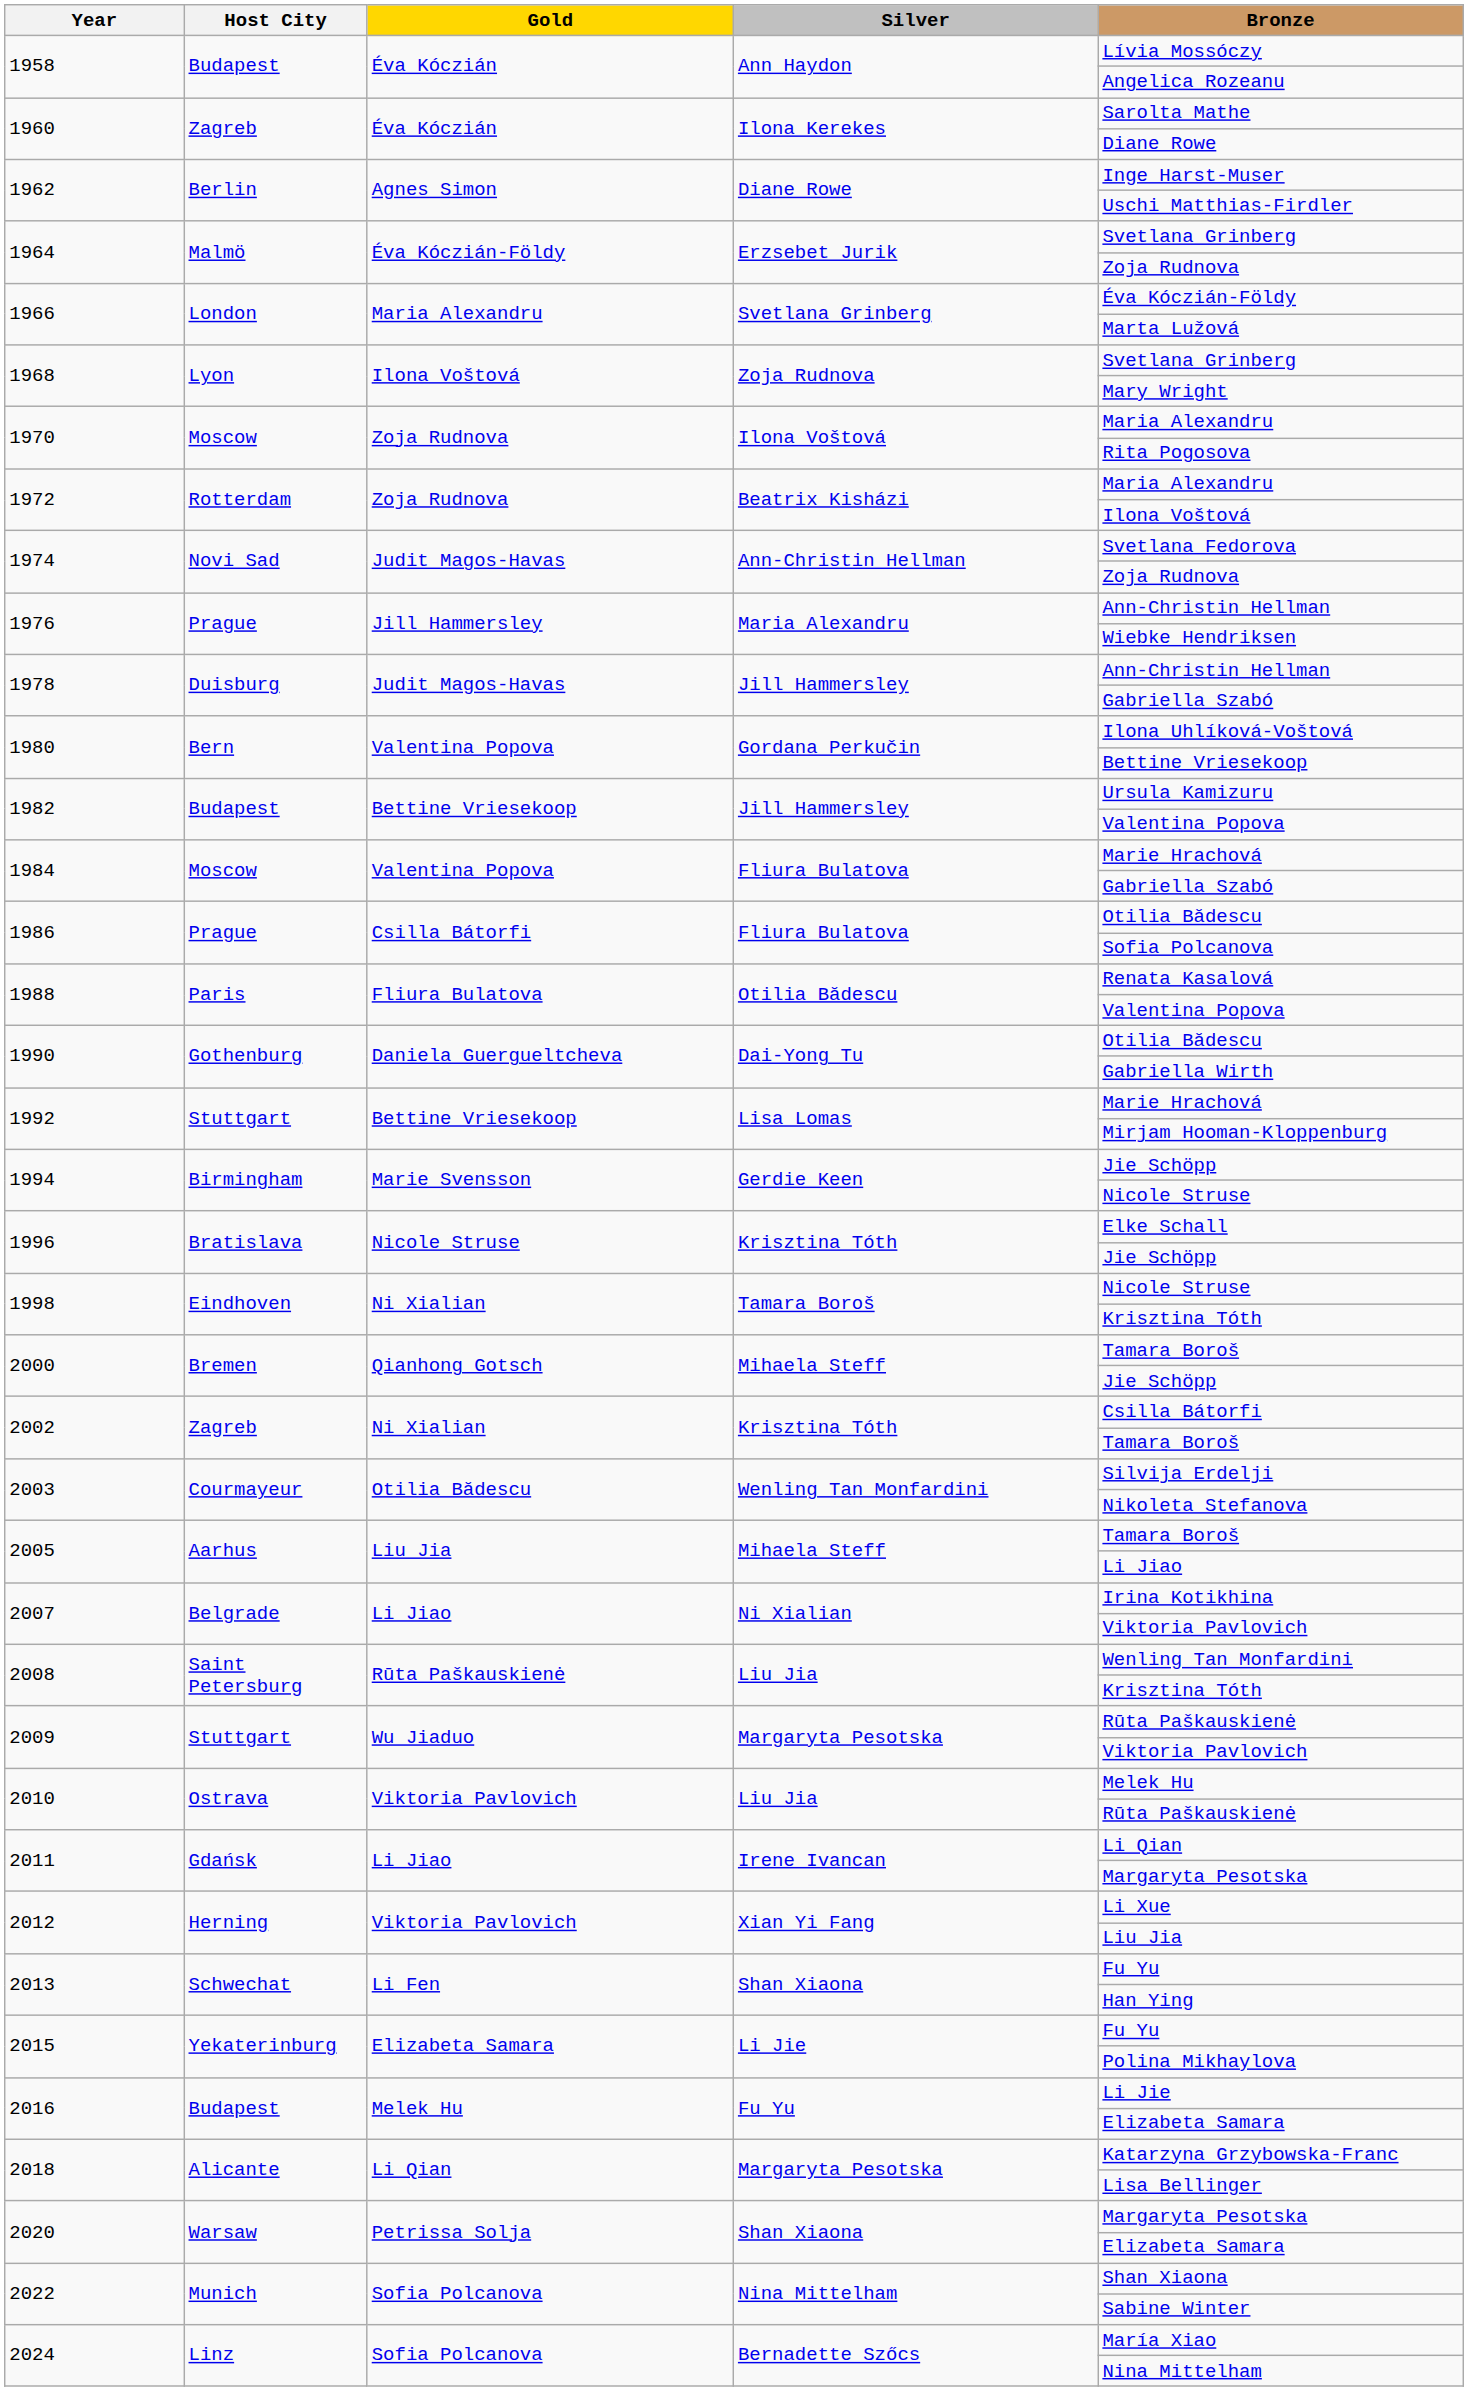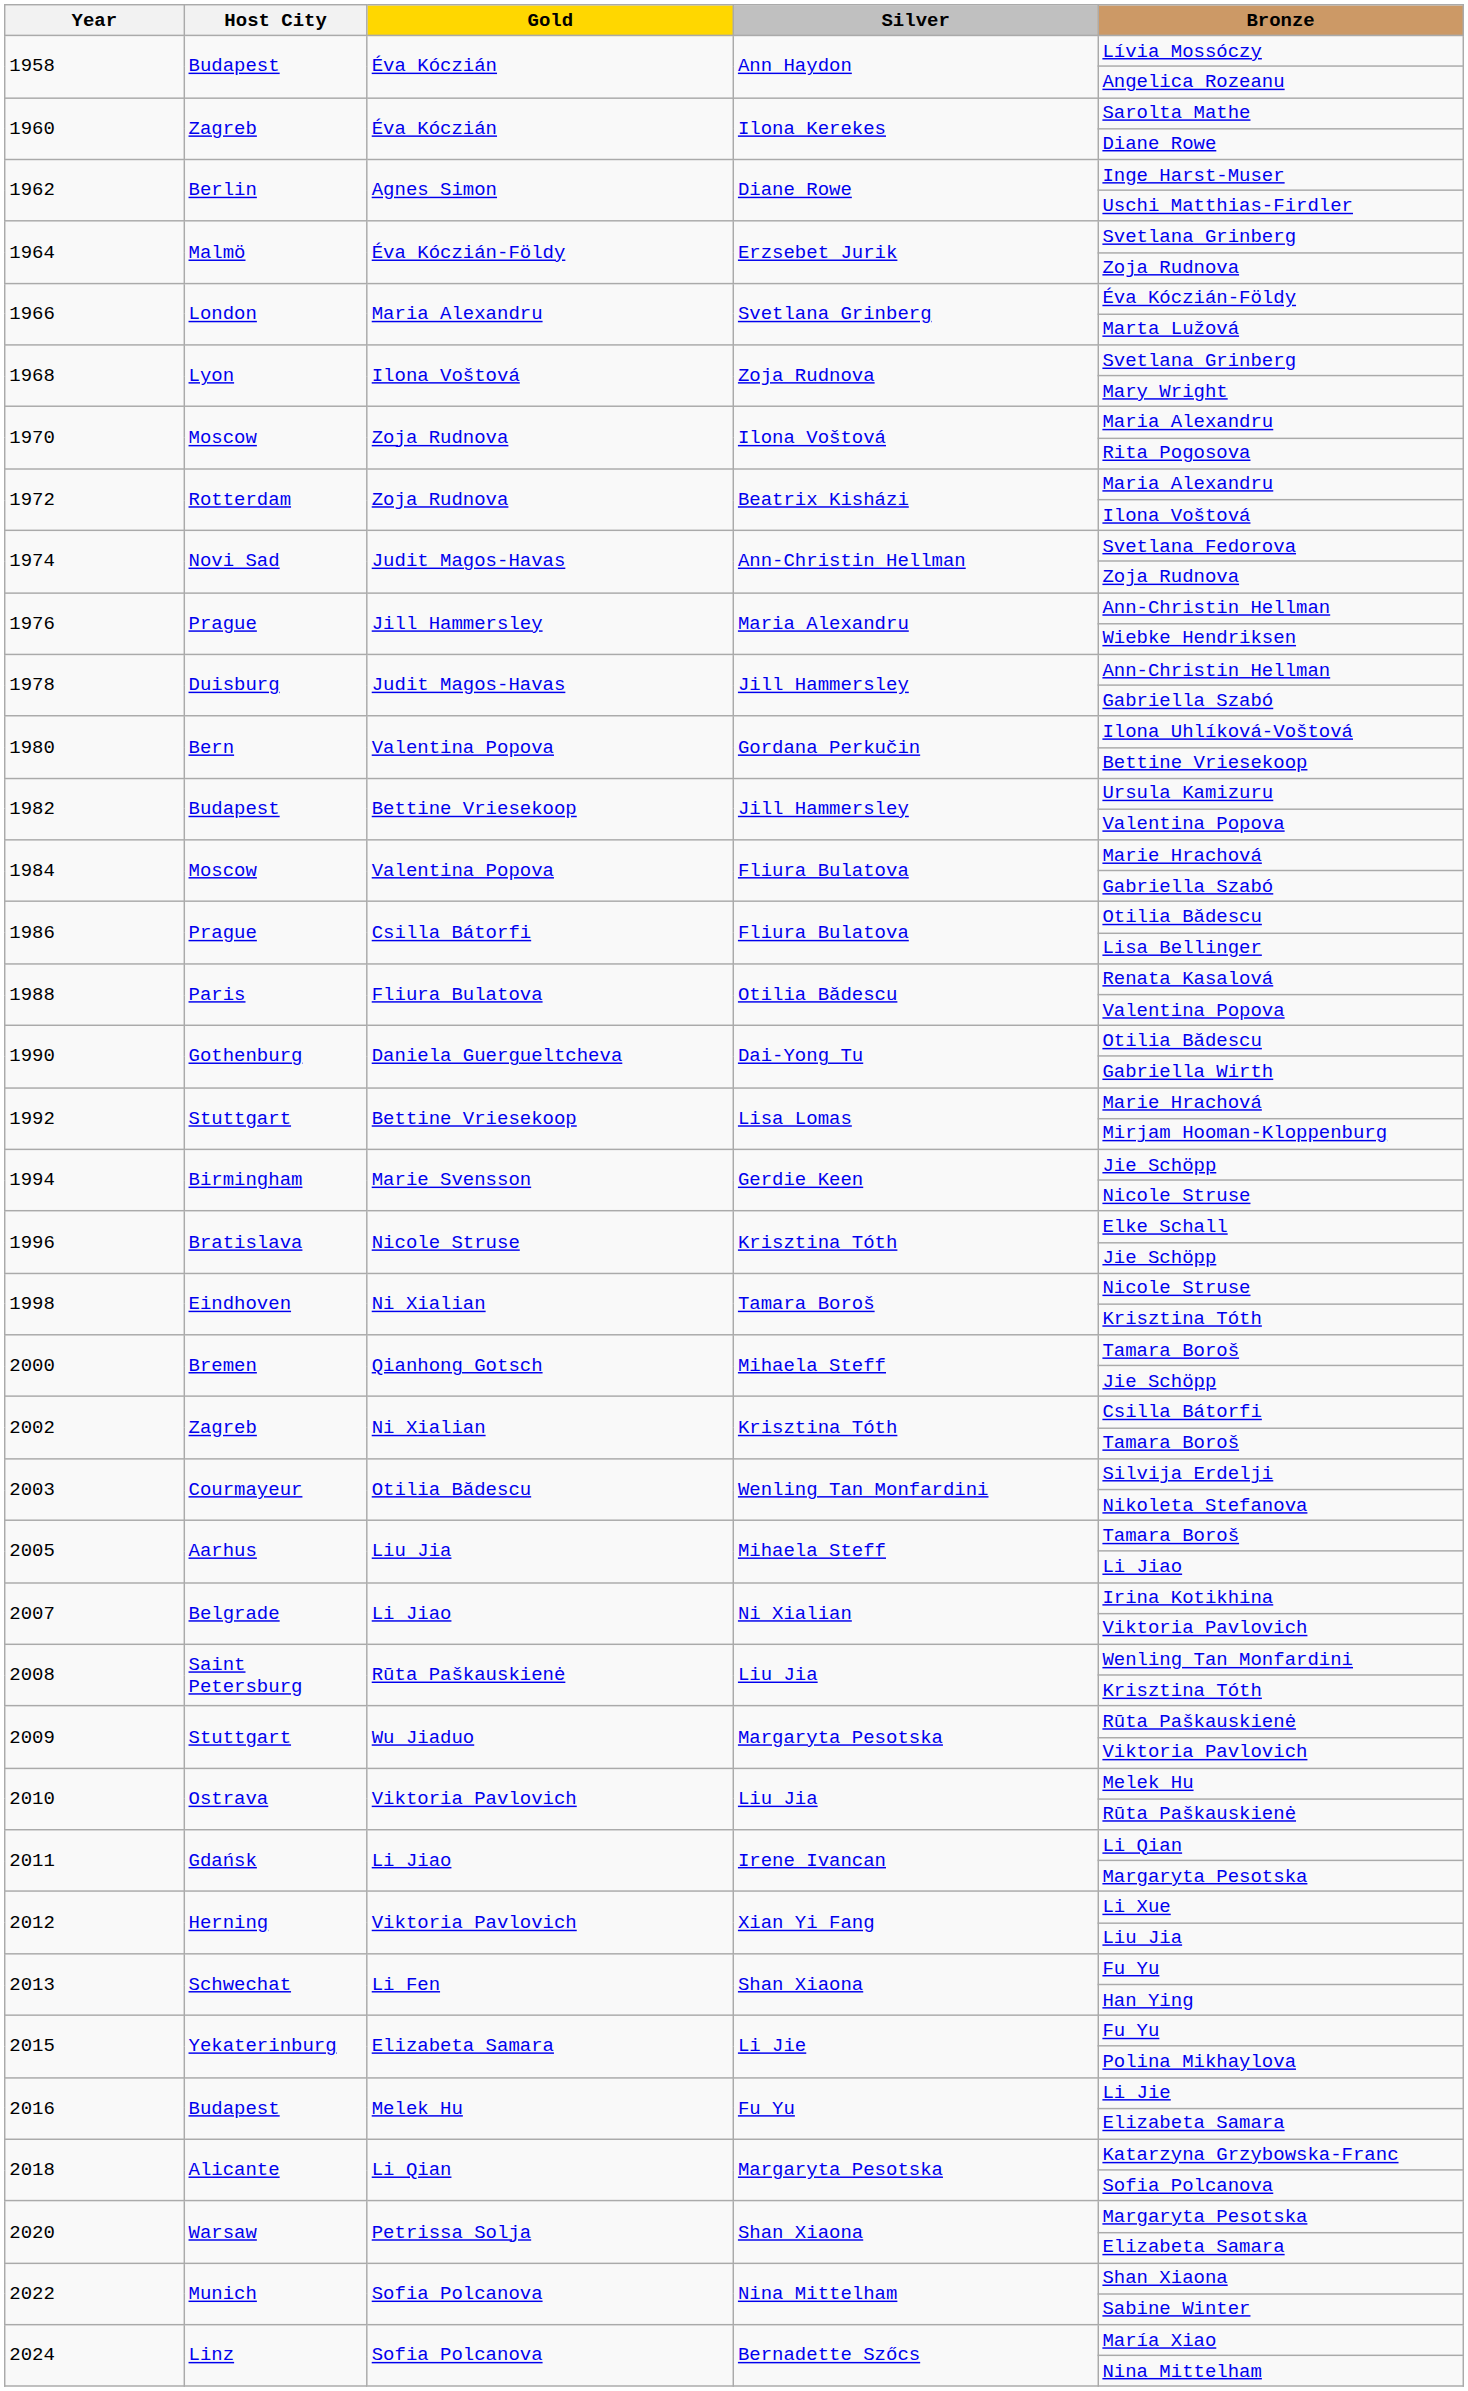(1188, 948) Sofia Polcanova -> (1182, 948) Lisa Bellinger
(1182, 2186) Lisa Bellinger -> (1188, 2186) Sofia Polcanova
